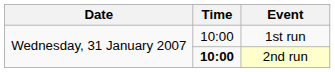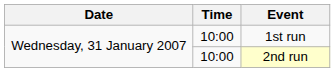(217, 57) bold -> (217, 57) normal
